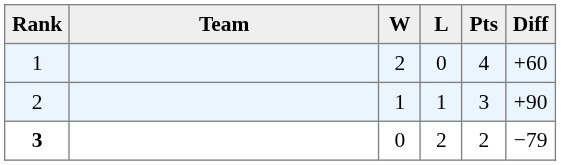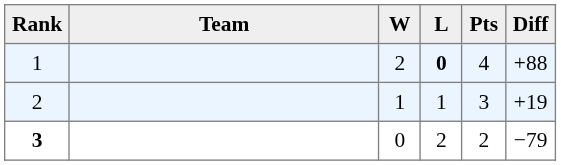(441, 62) normal -> (441, 62) bold
(531, 62) +60 -> (531, 62) +88
(531, 101) +90 -> (531, 101) +19
